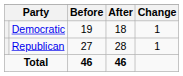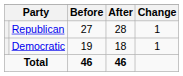rows swapped: (38, 46) <-> (38, 29)
